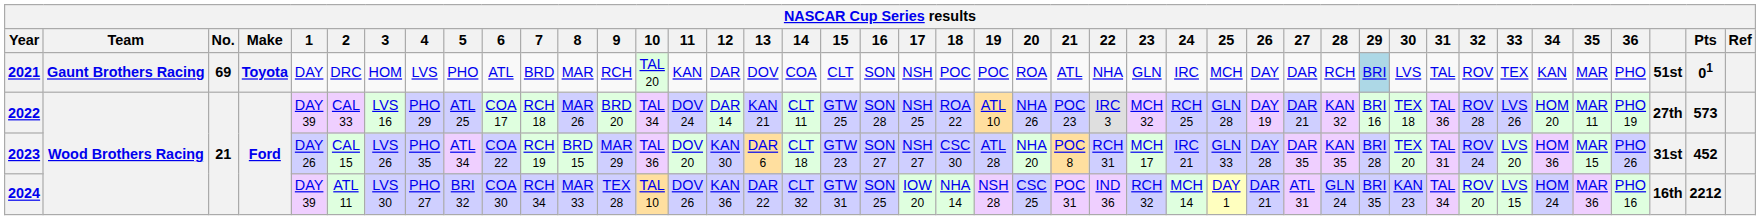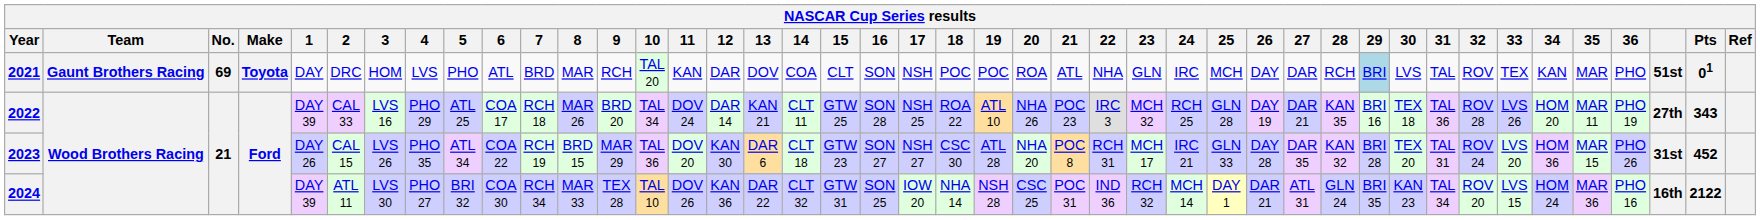(1340, 112) KAN 32 -> (1340, 112) KAN 35
(1706, 113) 573 -> (1706, 113) 343
(1340, 153) KAN 35 -> (1340, 153) KAN 32
(1706, 194) 2212 -> (1706, 194) 2122
